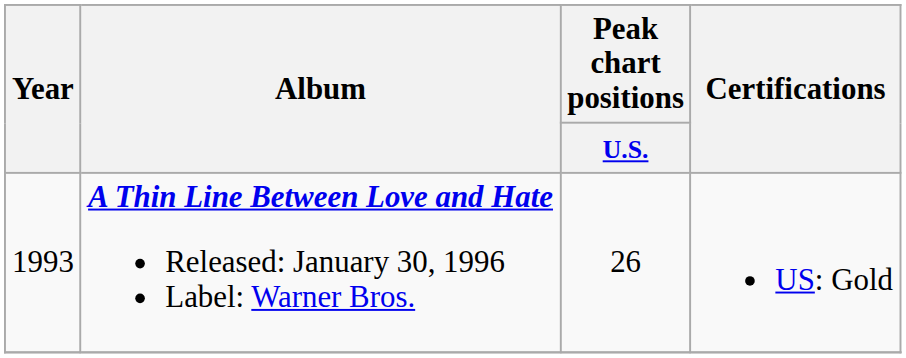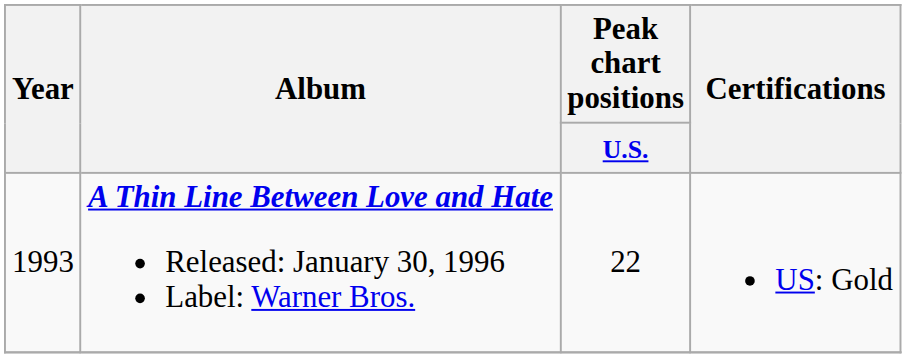(626, 262) 26 -> (626, 262) 22
